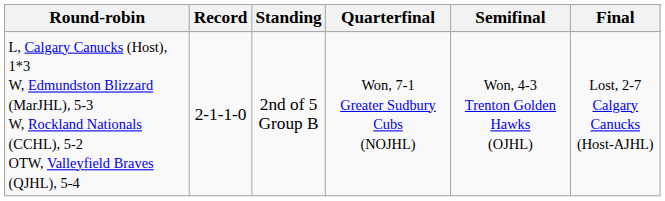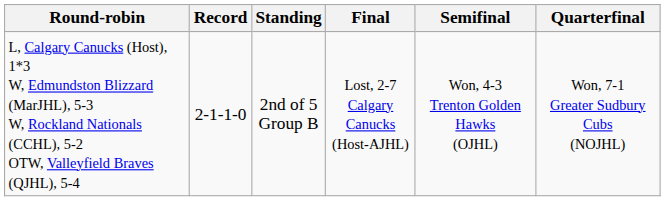columns swapped: (388, 18) <-> (615, 18)
